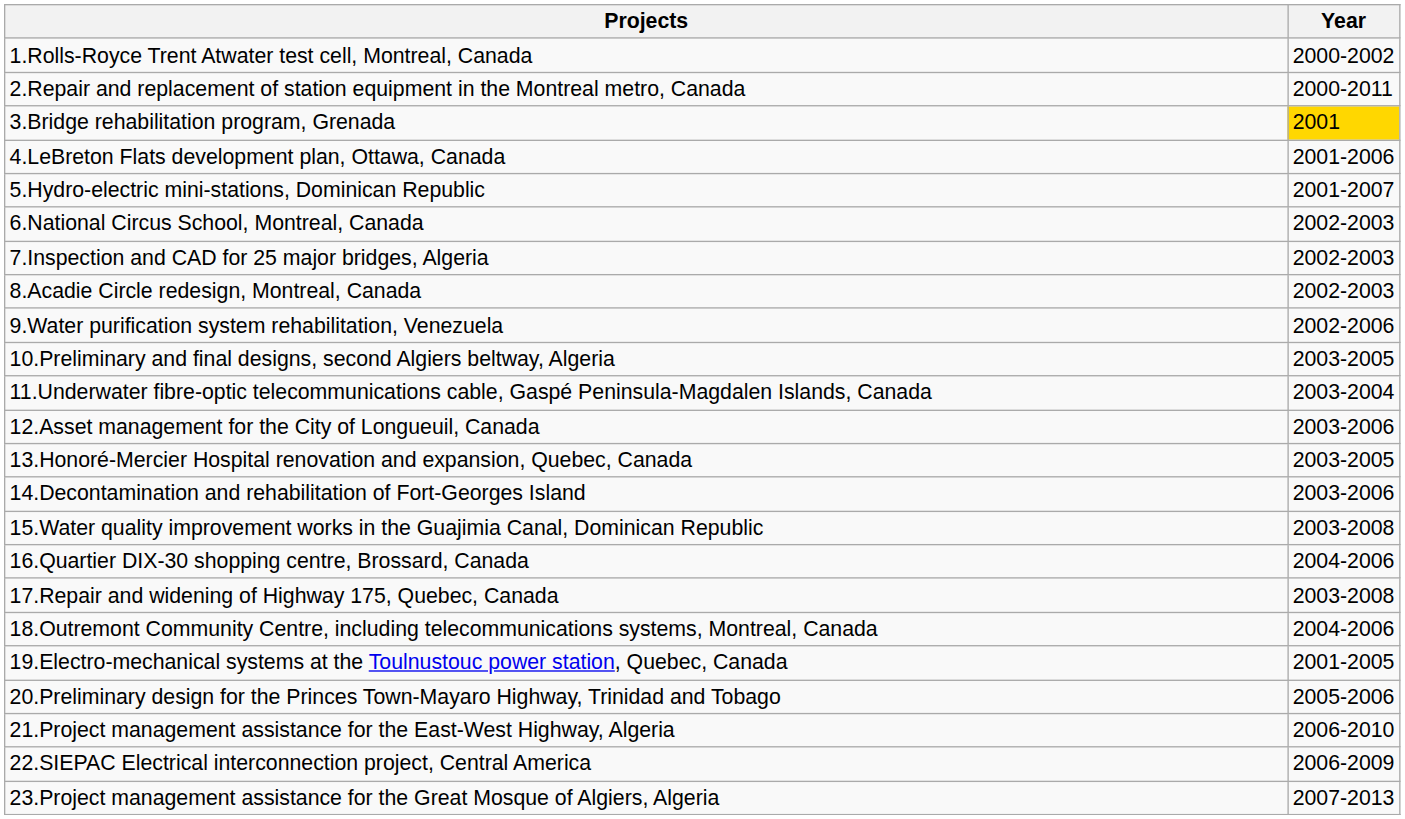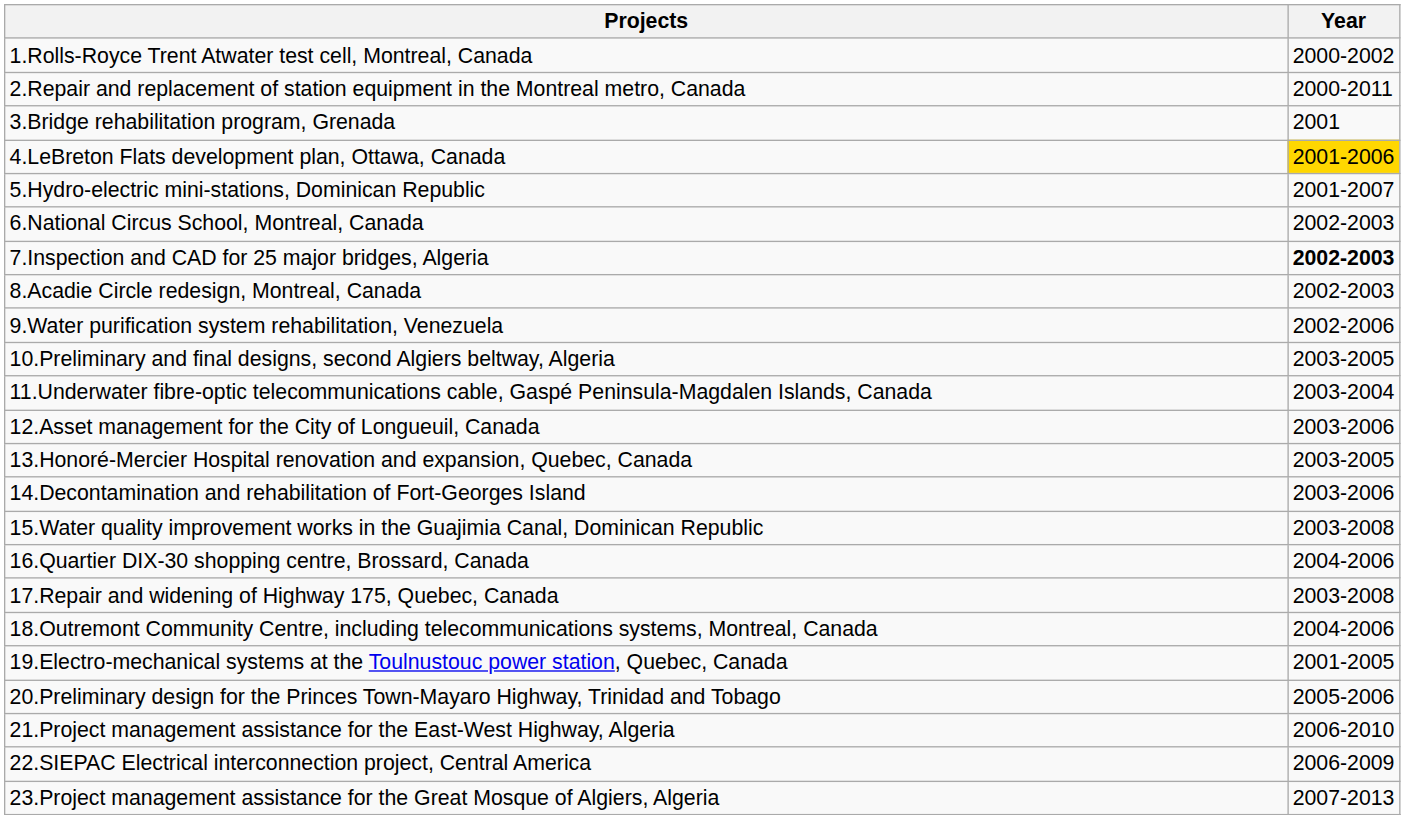(1316, 122) gold background -> (1316, 122) no background
(1344, 156) no background -> (1344, 156) gold background
(1344, 257) normal -> (1344, 257) bold
